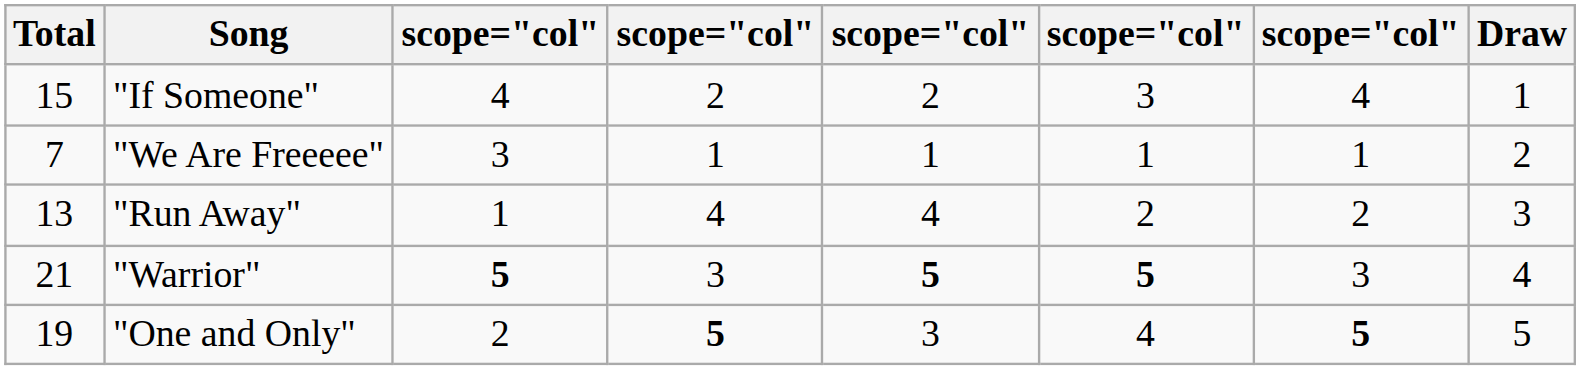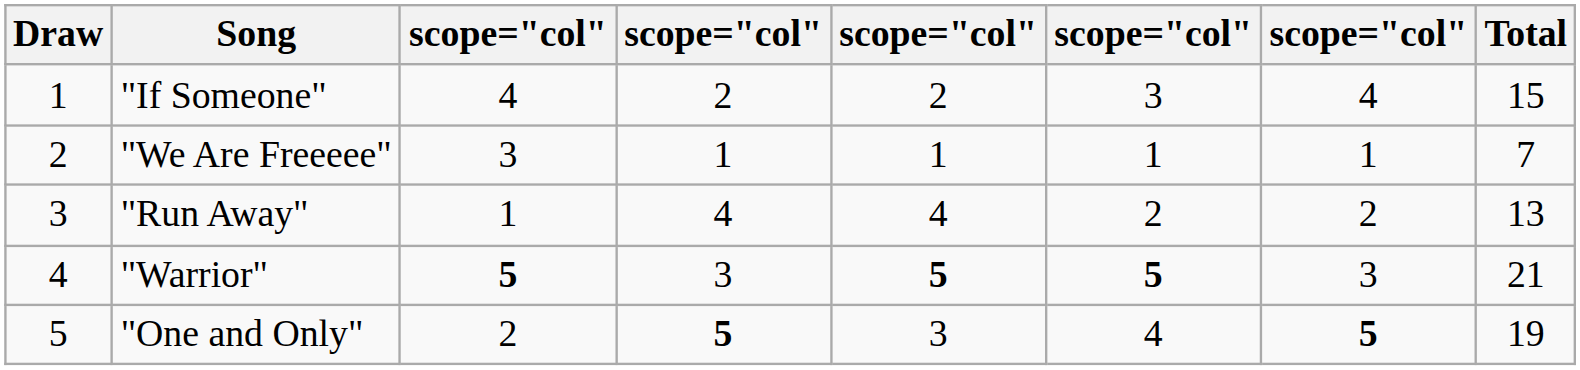columns swapped: (1522, 34) <-> (54, 34)
